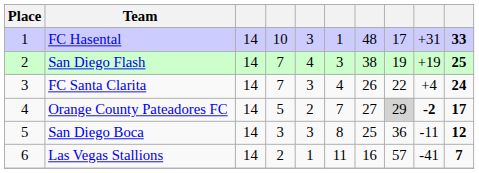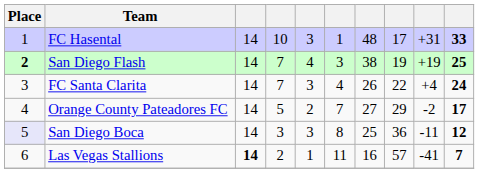(25, 62) normal -> (25, 62) bold
(399, 109) lightgrey background -> (399, 109) no background
(429, 109) bold -> (429, 109) normal
(25, 132) no background -> (25, 132) lavender background
(250, 156) normal -> (250, 156) bold
